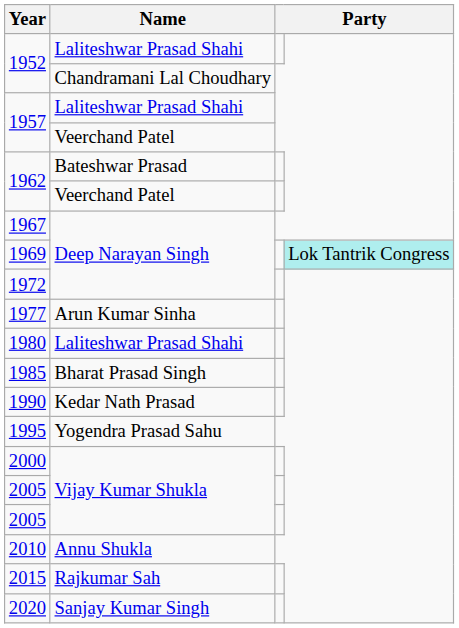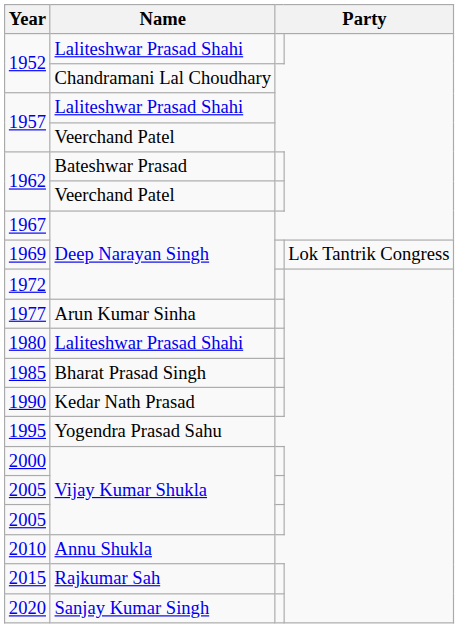(369, 254) paleturquoise background -> (369, 254) no background
